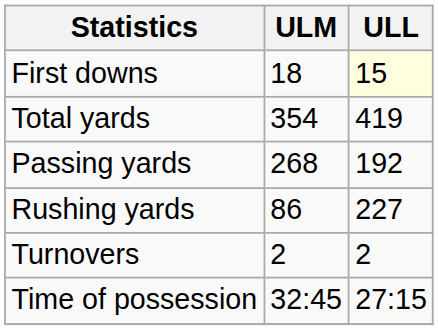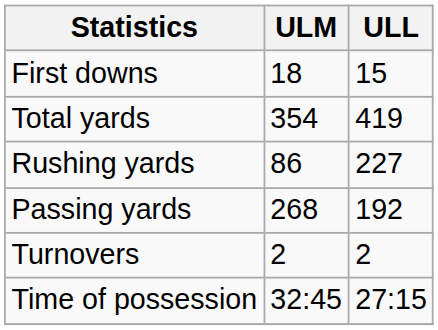(371, 73) lightyellow background -> (371, 73) no background
rows swapped: (103, 209) <-> (101, 164)
